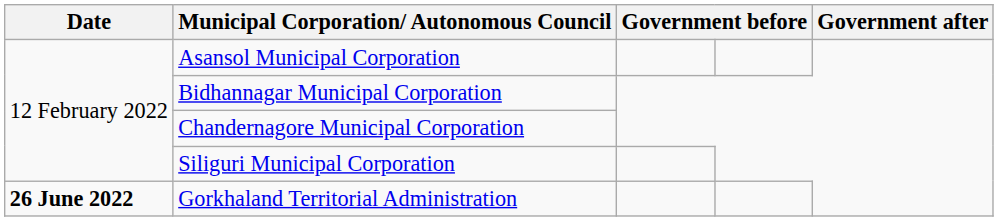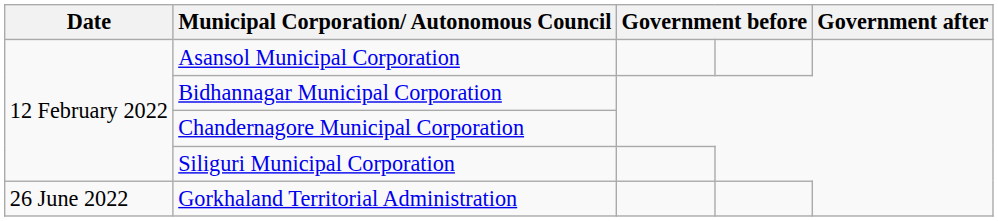(72, 198) bold -> (69, 198) normal
